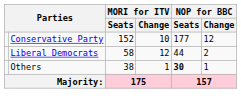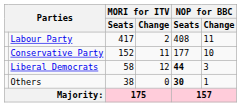+ row: (41, 39)
(164, 39) 10 -> (164, 53) 11
(209, 39) 12 -> (209, 53) 10
(179, 53) normal -> (179, 67) bold
(206, 53) 2 -> (206, 67) 3
(167, 67) 1 -> (167, 81) 0
